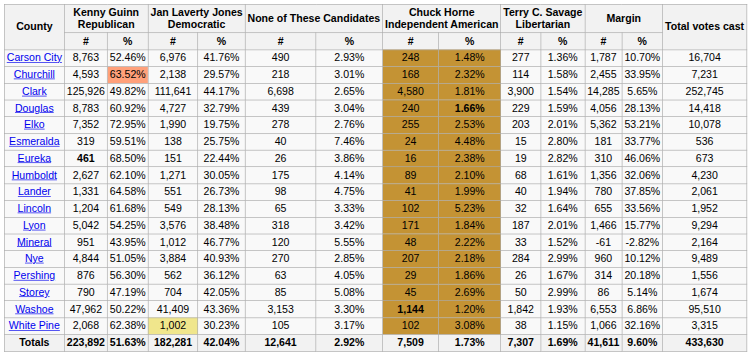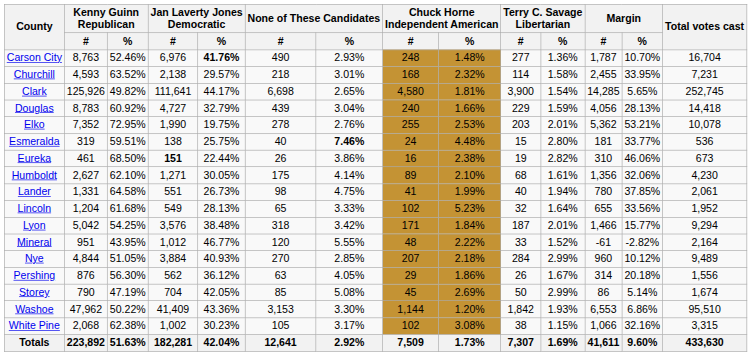(222, 58) normal -> (222, 58) bold
(128, 74) lightsalmon background -> (128, 74) no background
(470, 108) bold -> (470, 108) normal
(349, 141) normal -> (349, 141) bold
(86, 158) bold -> (86, 158) normal
(173, 158) normal -> (173, 158) bold
(411, 309) bold -> (411, 309) normal
(173, 326) khaki background -> (173, 326) no background
